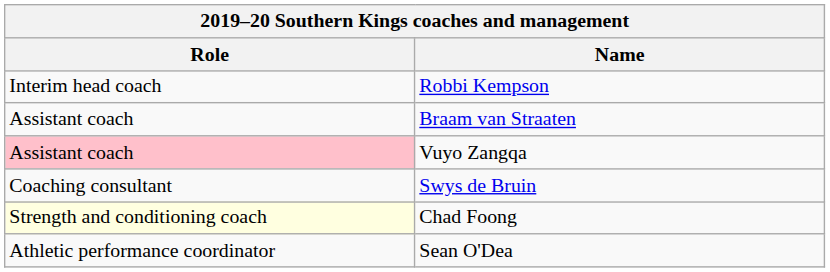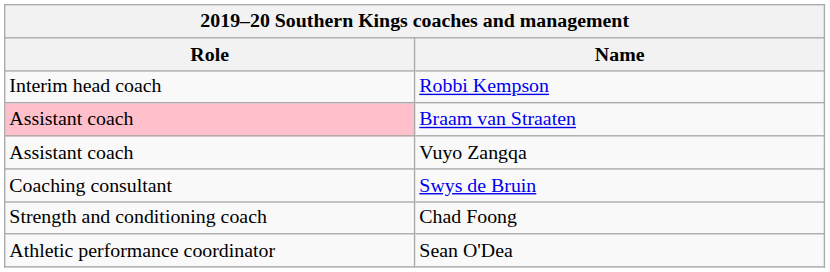(71, 119) no background -> (71, 119) pink background
(71, 152) pink background -> (71, 152) no background
(138, 217) lightyellow background -> (138, 217) no background
